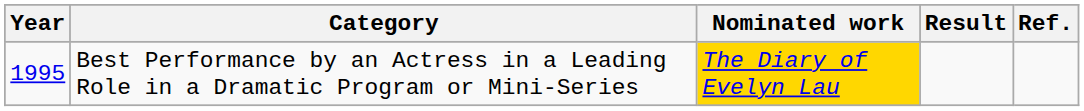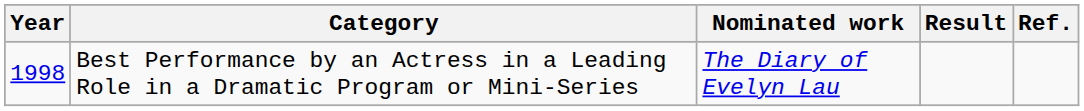(38, 74) 1995 -> (38, 74) 1998
(785, 74) gold background -> (785, 74) no background
